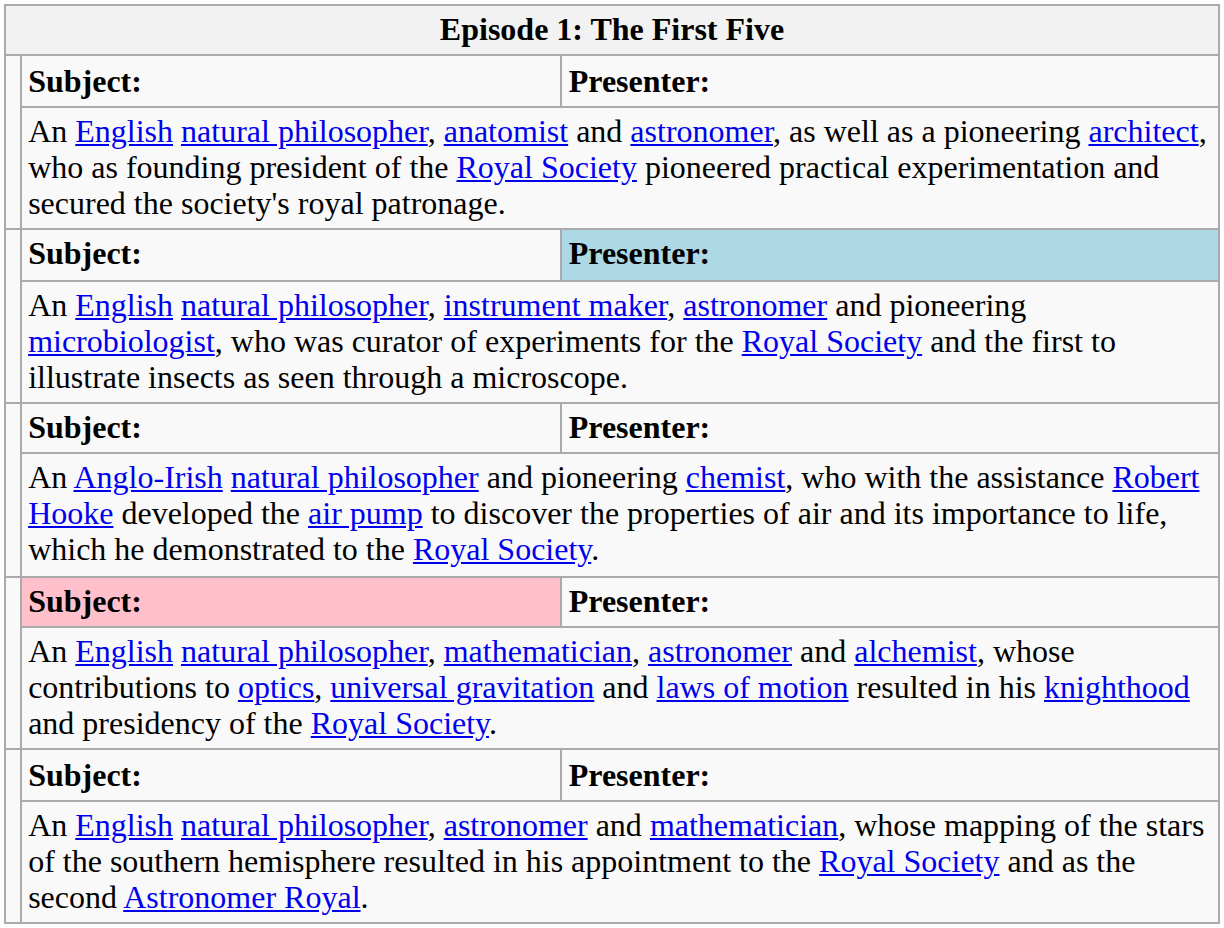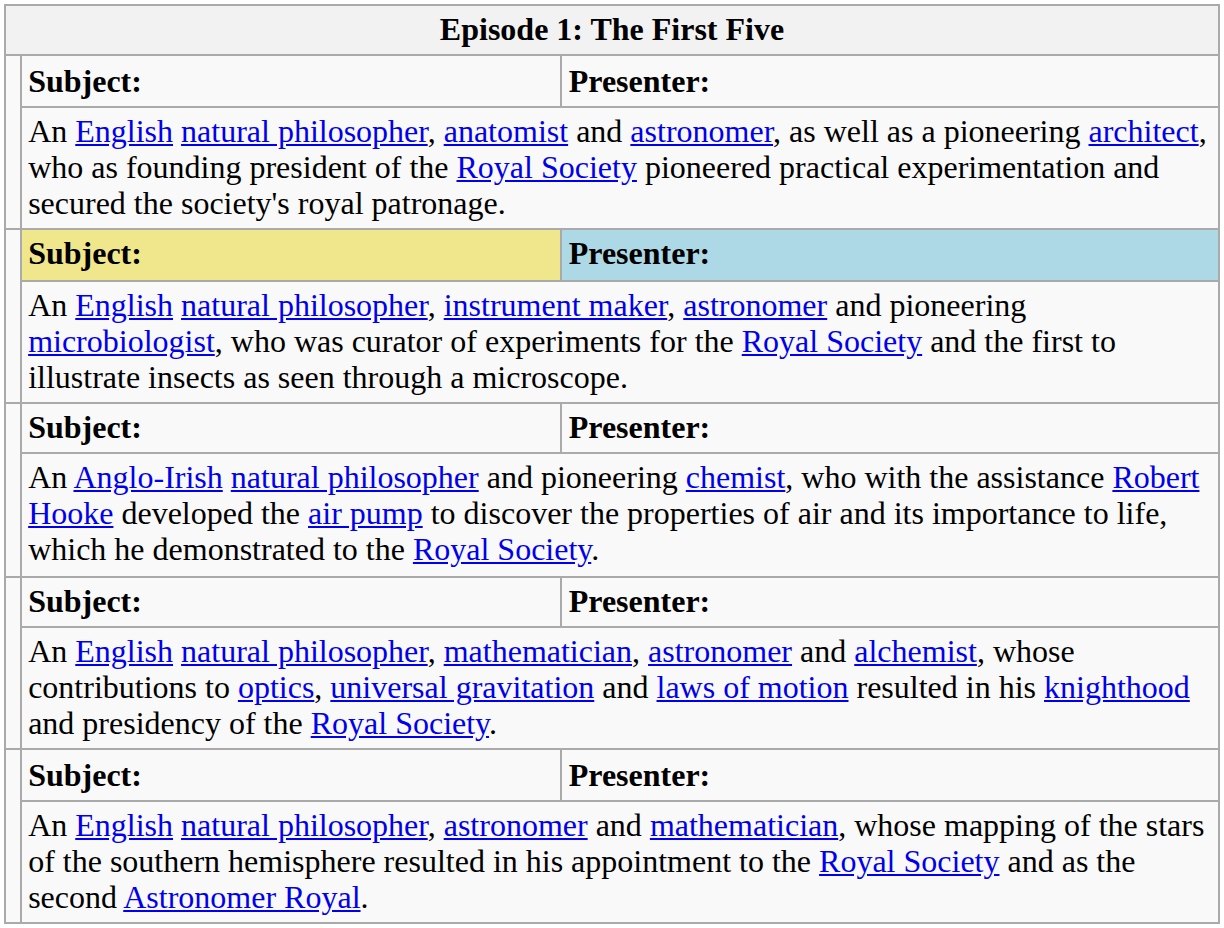(85, 254) no background -> (85, 254) khaki background
(85, 601) pink background -> (85, 601) no background
